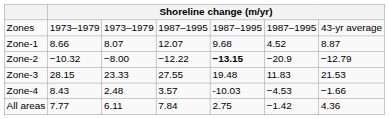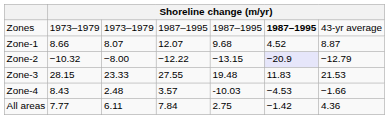(292, 28) normal -> (292, 28) bold
(228, 59) bold -> (228, 59) normal
(279, 59) no background -> (279, 59) lavender background
